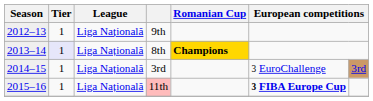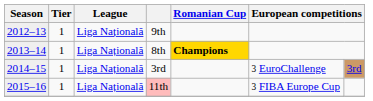(61, 50) lavender background -> (61, 50) no background
(299, 86) bold -> (296, 86) normal
